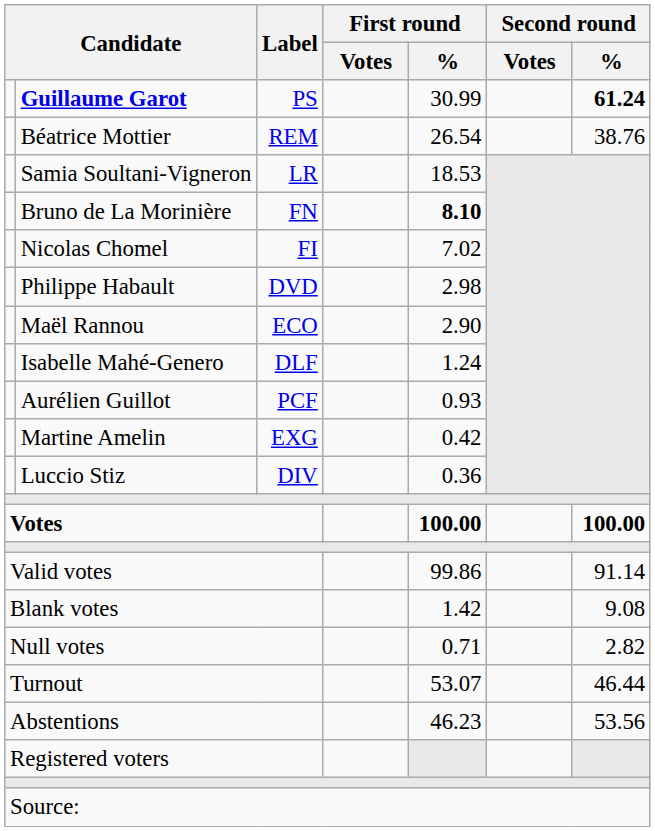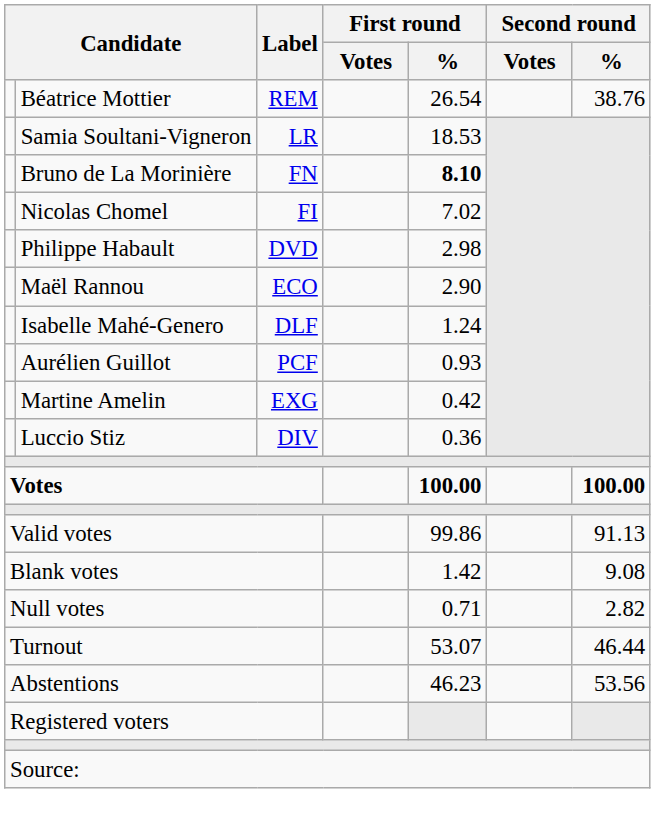- row: (104, 98)
(620, 570) 91.14 -> (620, 533) 91.13
